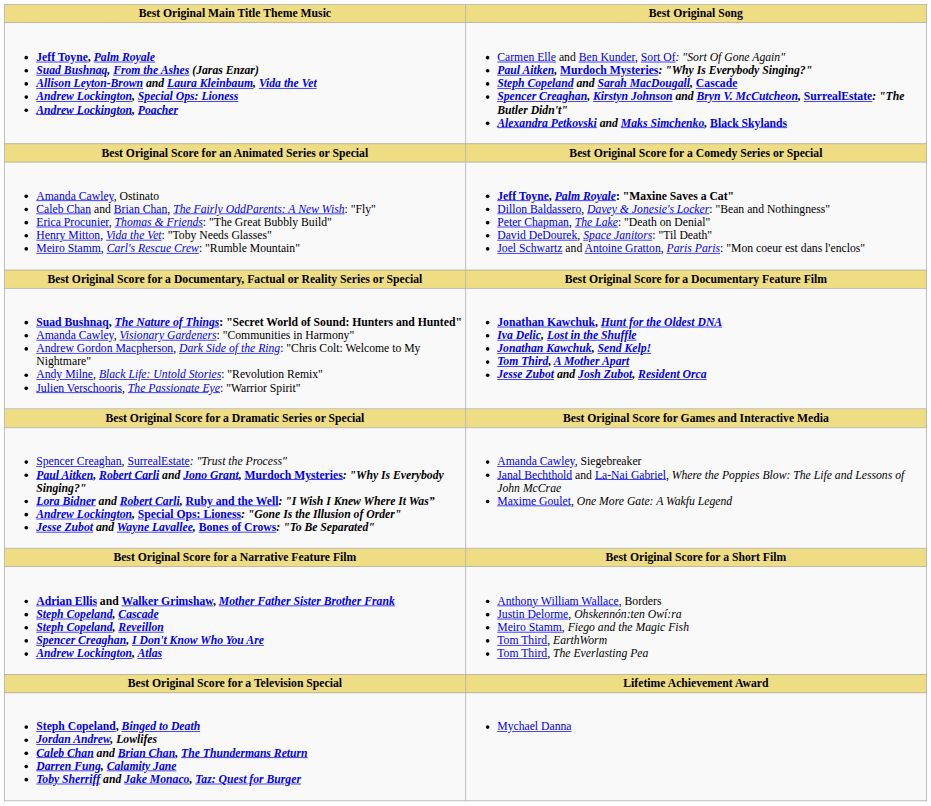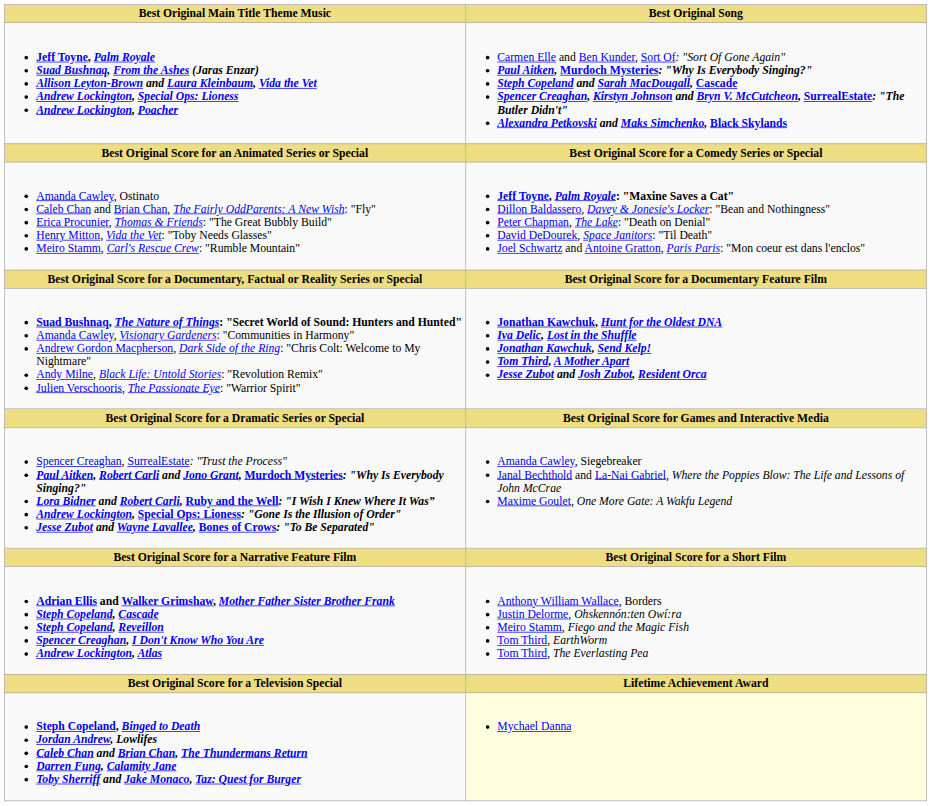(696, 727) no background -> (696, 727) lightyellow background
